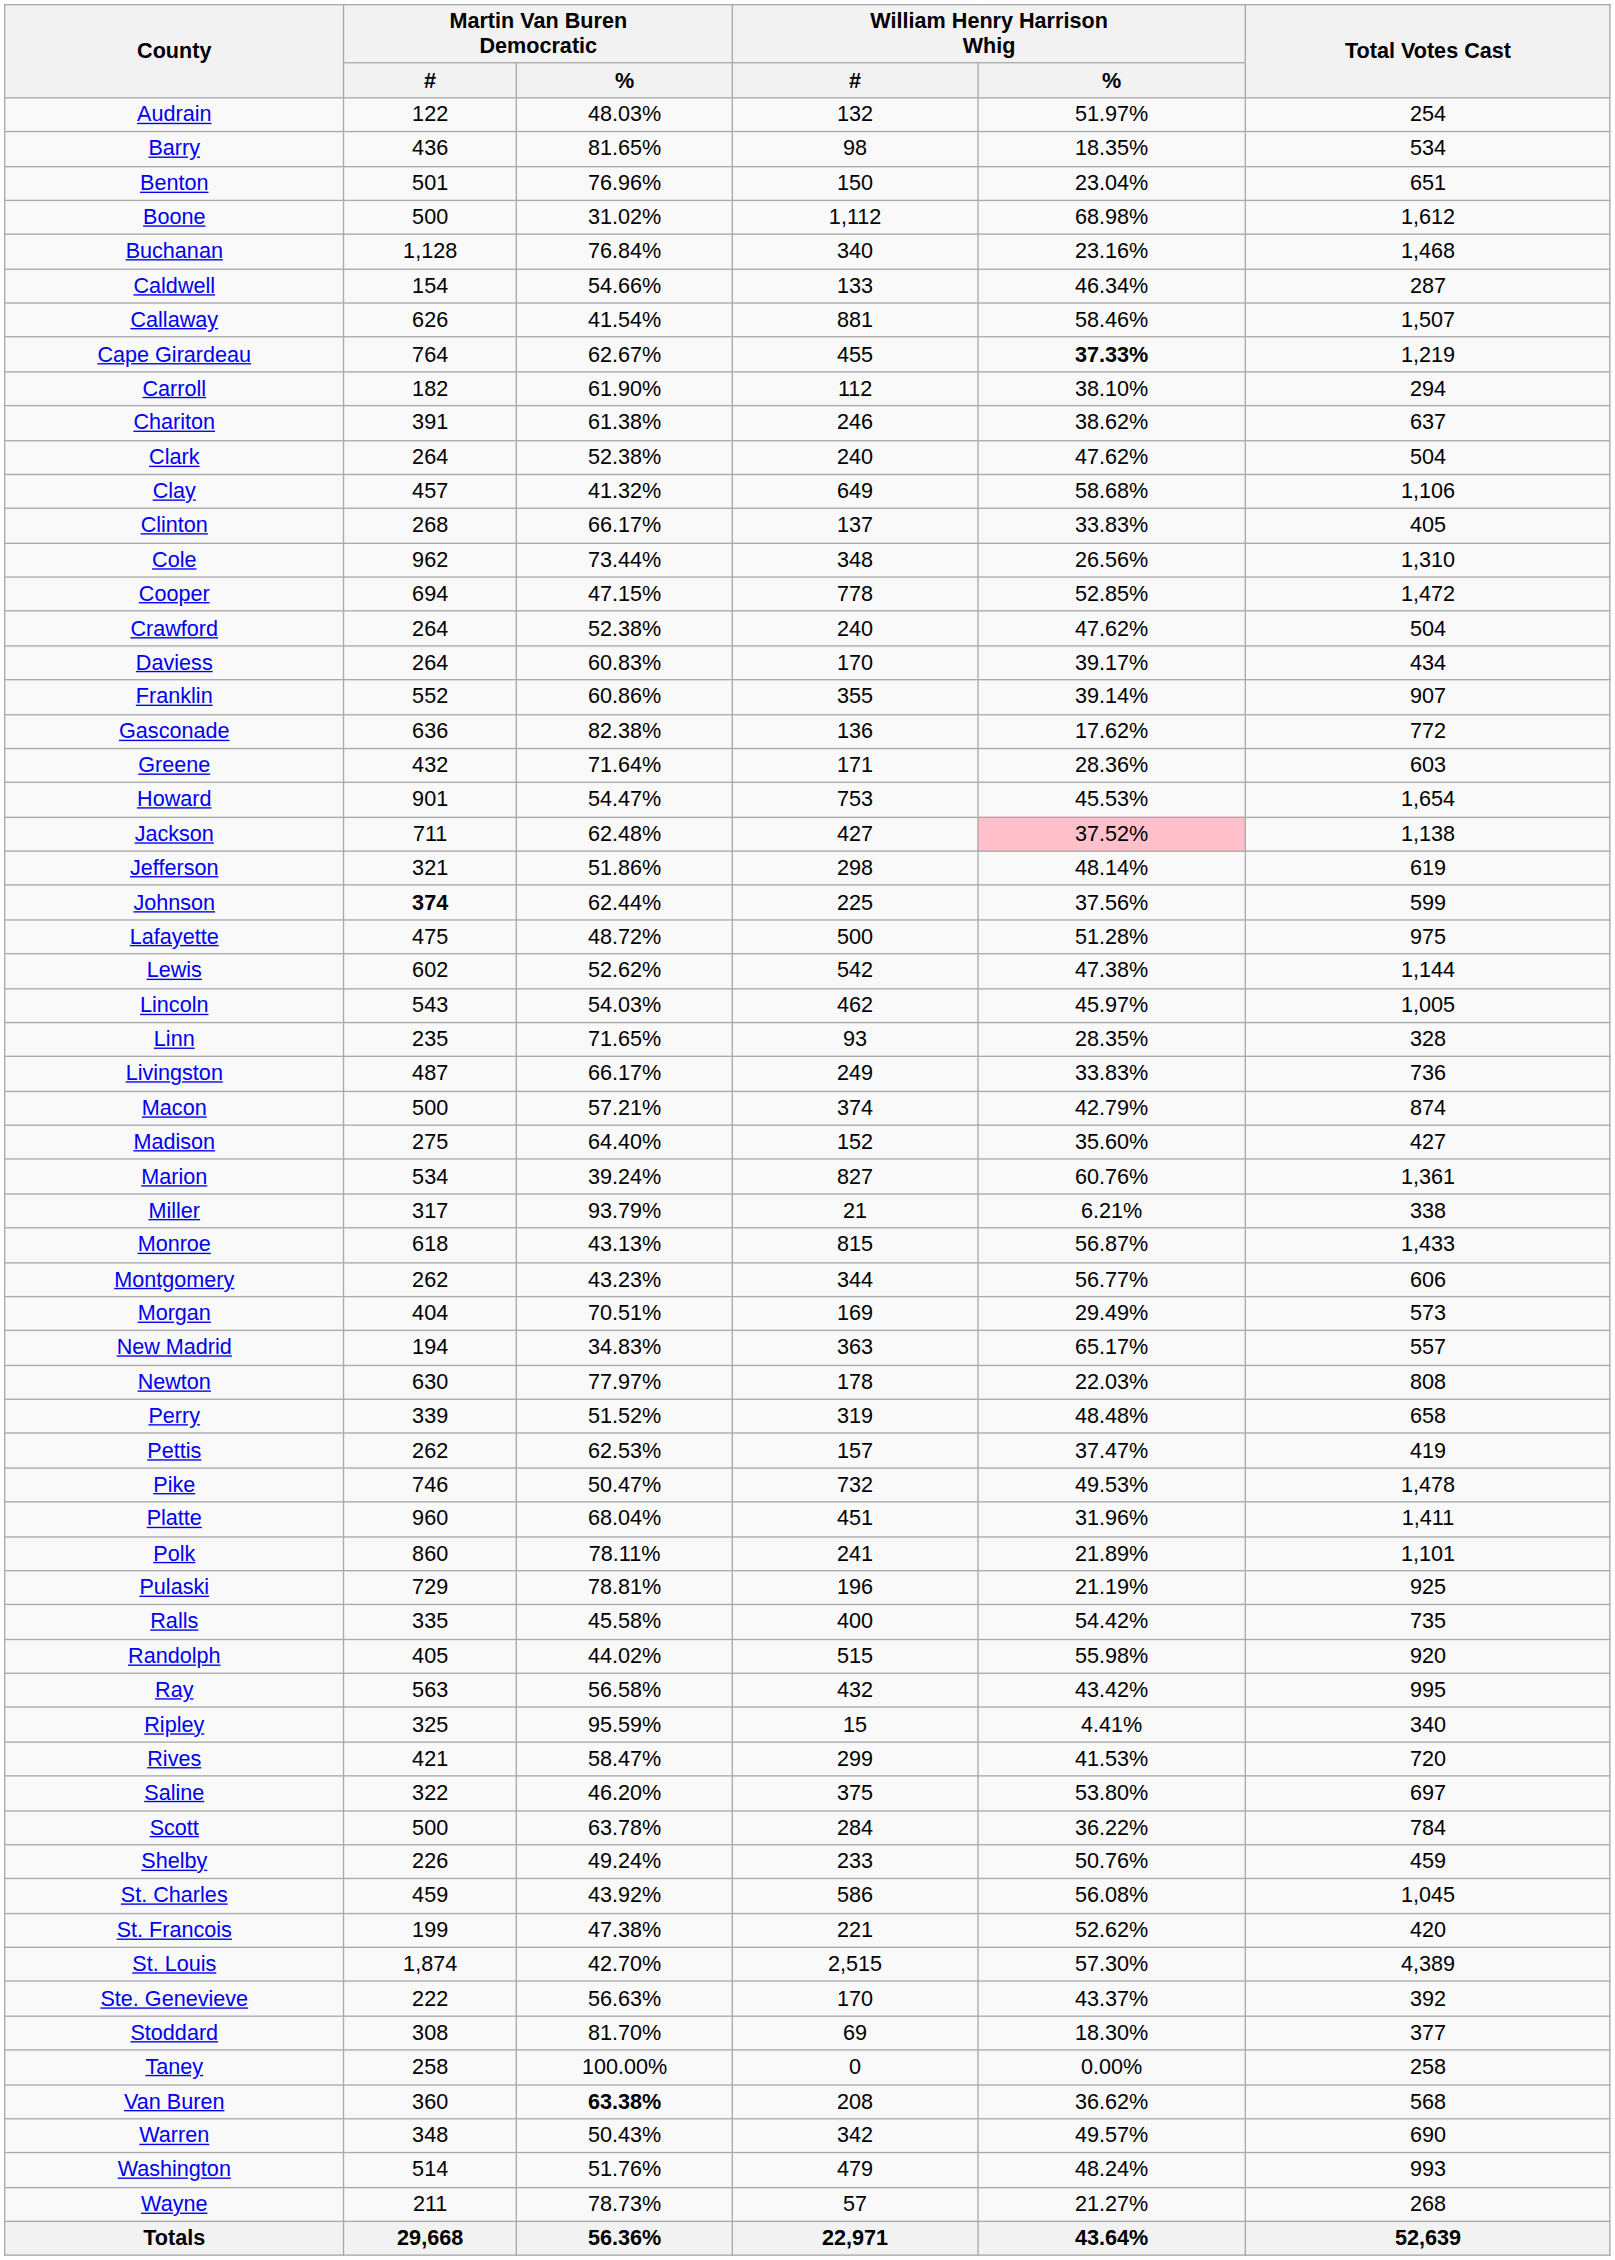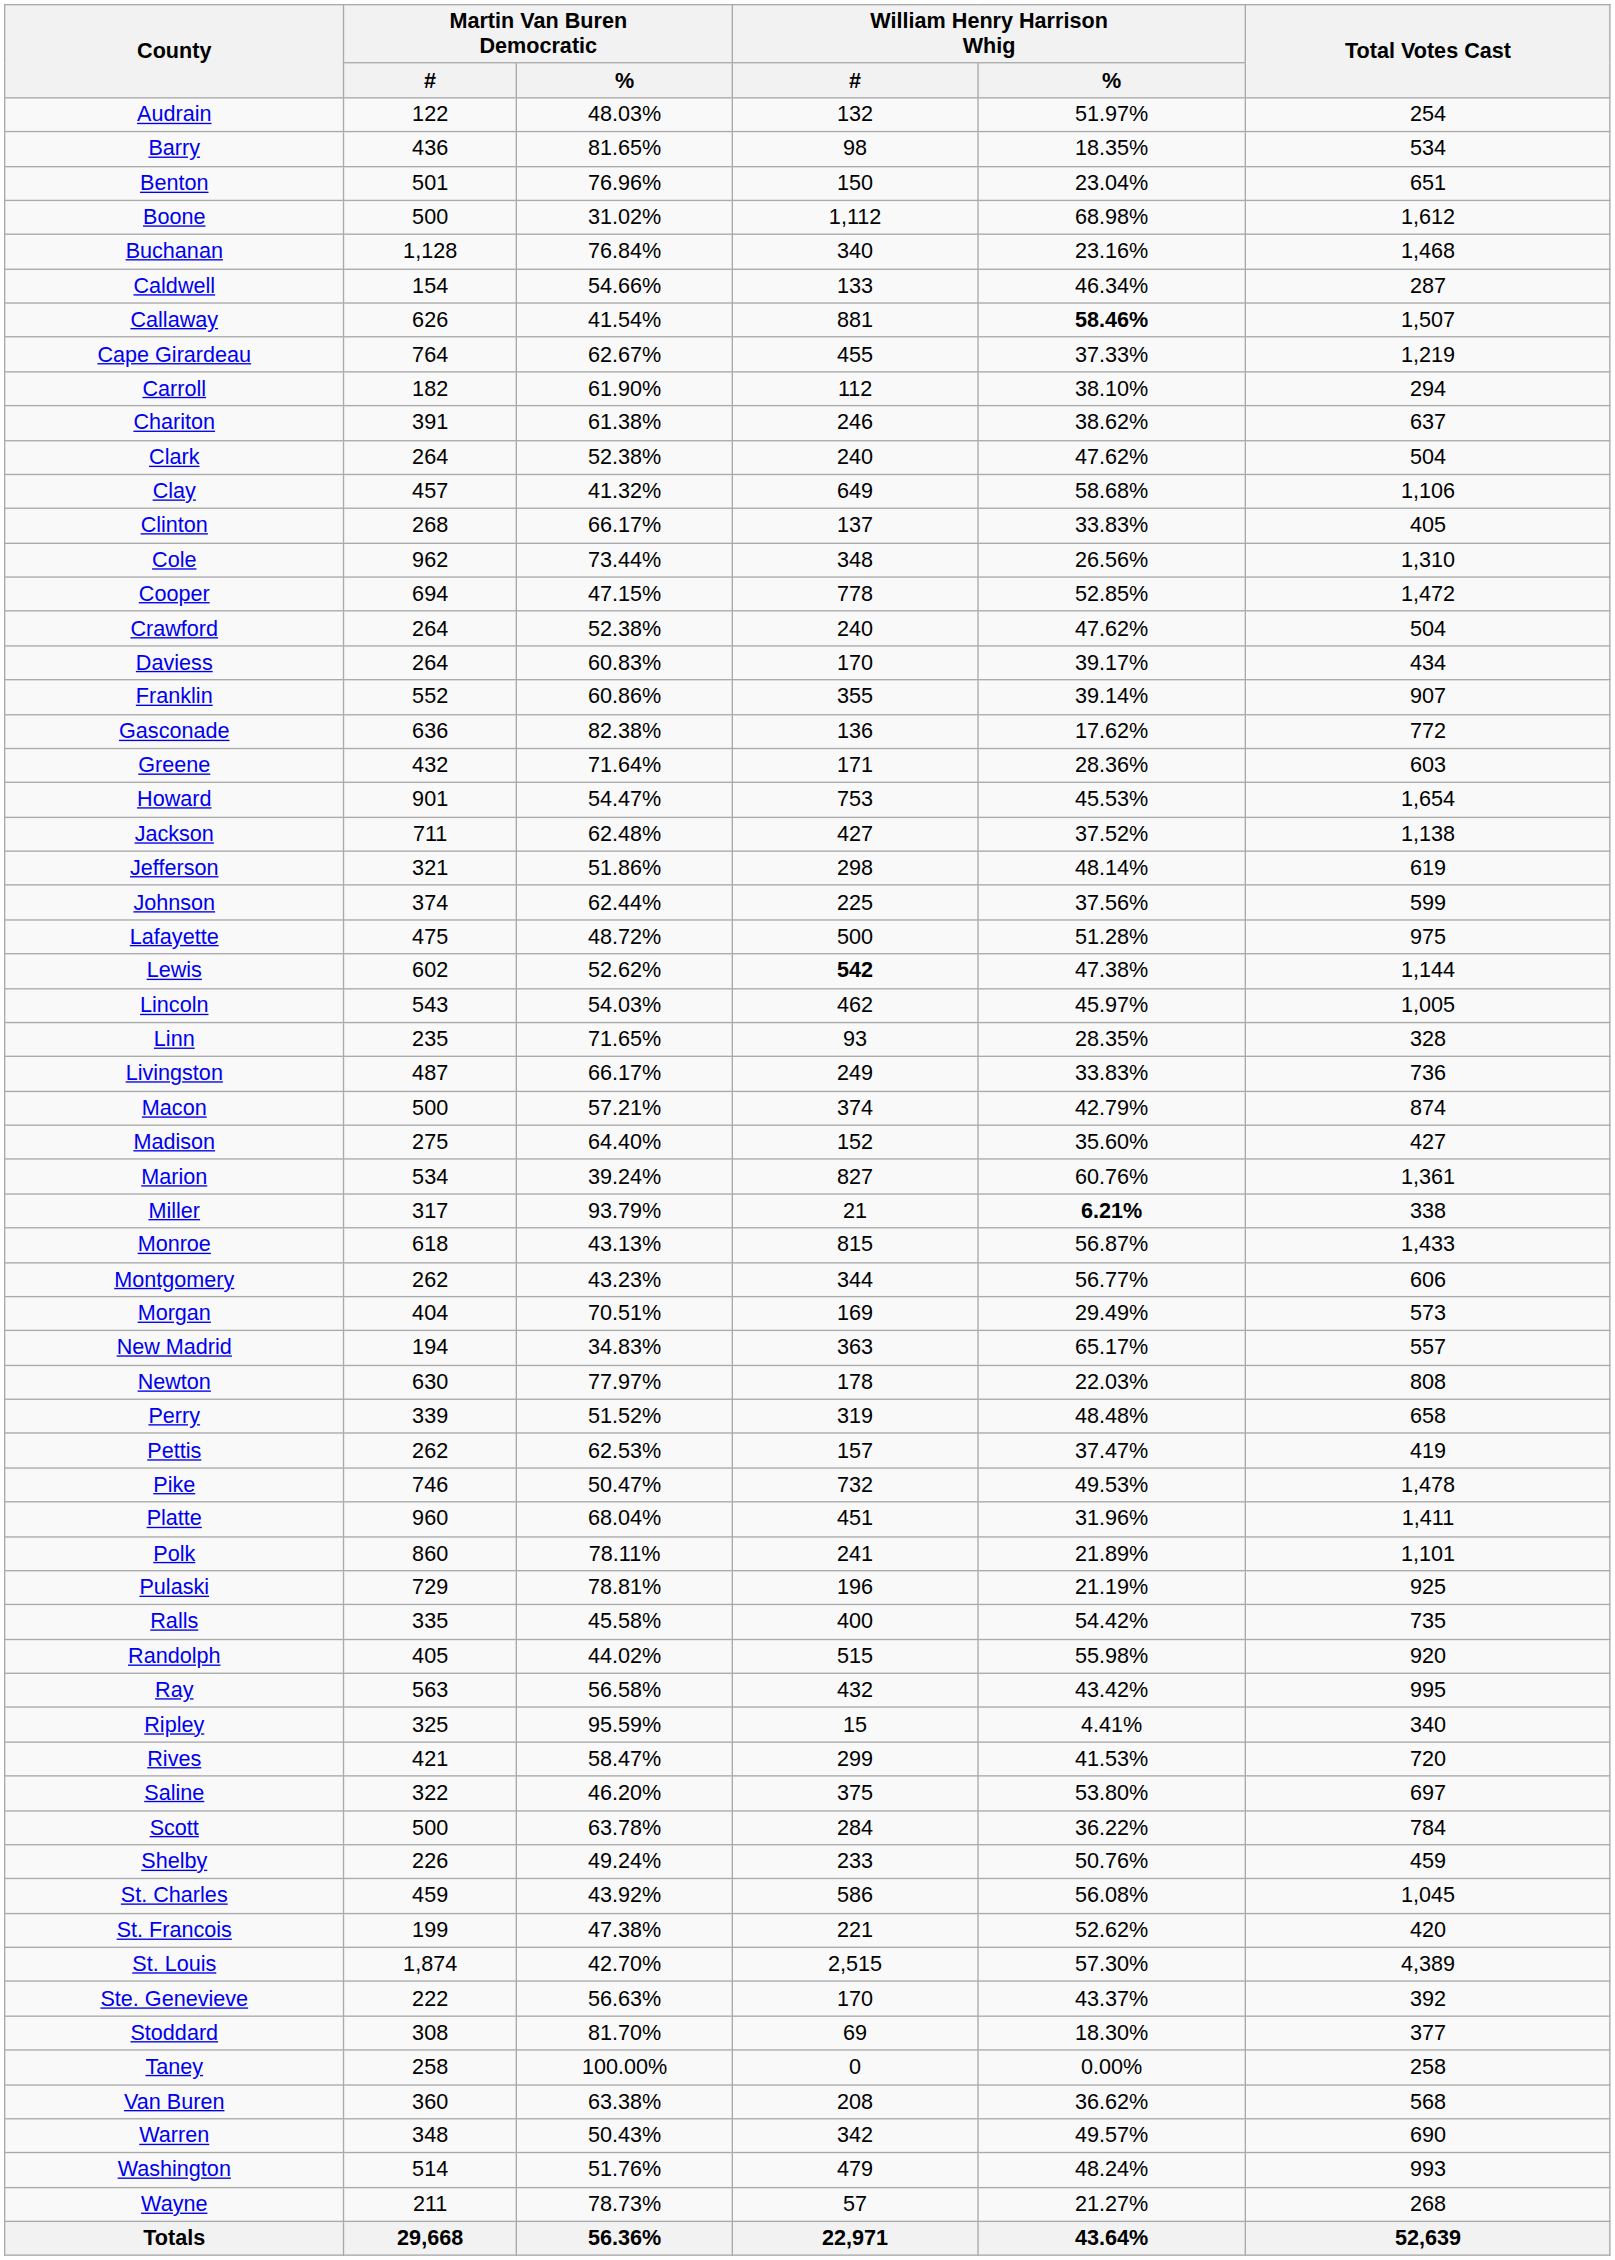(1112, 319) normal -> (1112, 319) bold
(1112, 354) bold -> (1112, 354) normal
(1112, 833) pink background -> (1112, 833) no background
(430, 902) bold -> (430, 902) normal
(855, 970) normal -> (855, 970) bold
(1112, 1210) normal -> (1112, 1210) bold
(625, 2101) bold -> (625, 2101) normal
